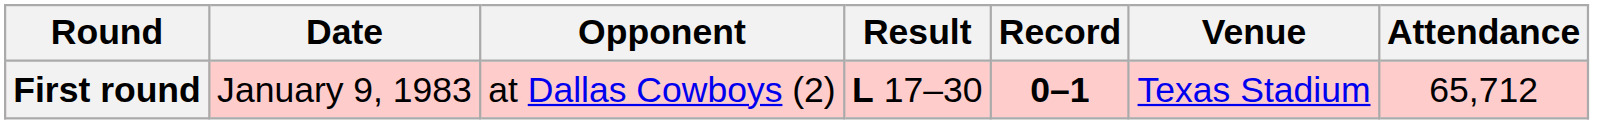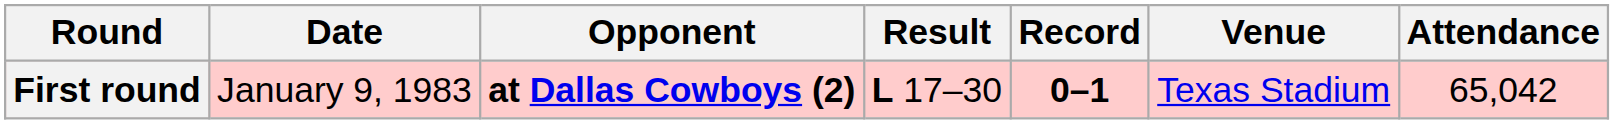(662, 88) normal -> (672, 88) bold
(1484, 88) 65,712 -> (1503, 88) 65,042
